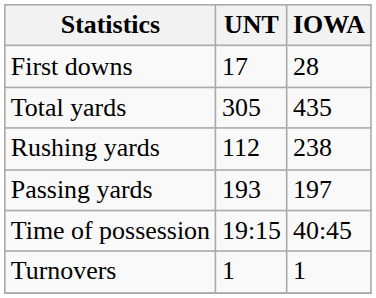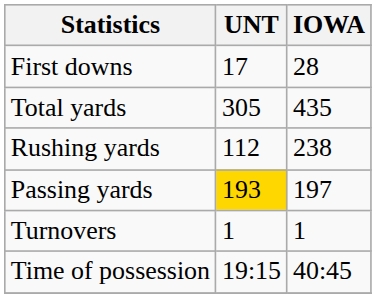(241, 189) no background -> (241, 189) gold background
rows swapped: (64, 271) <-> (110, 230)
